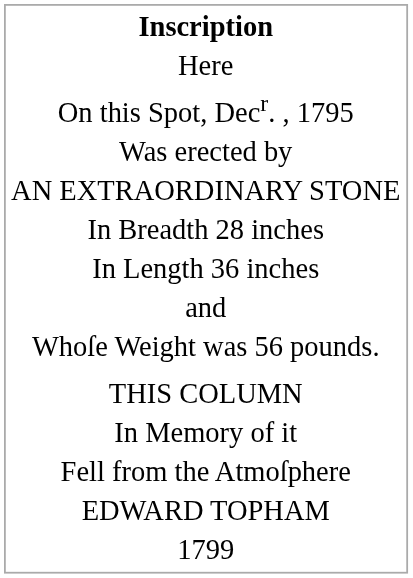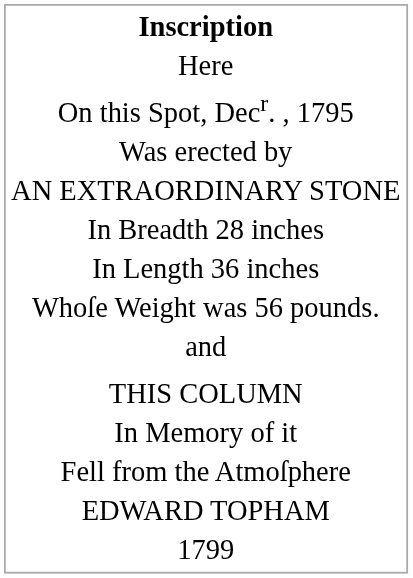(206, 308) and -> (206, 308) Whoſe Weight was 56 pounds.
(206, 347) Whoſe Weight was 56 pounds. -> (206, 347) and
